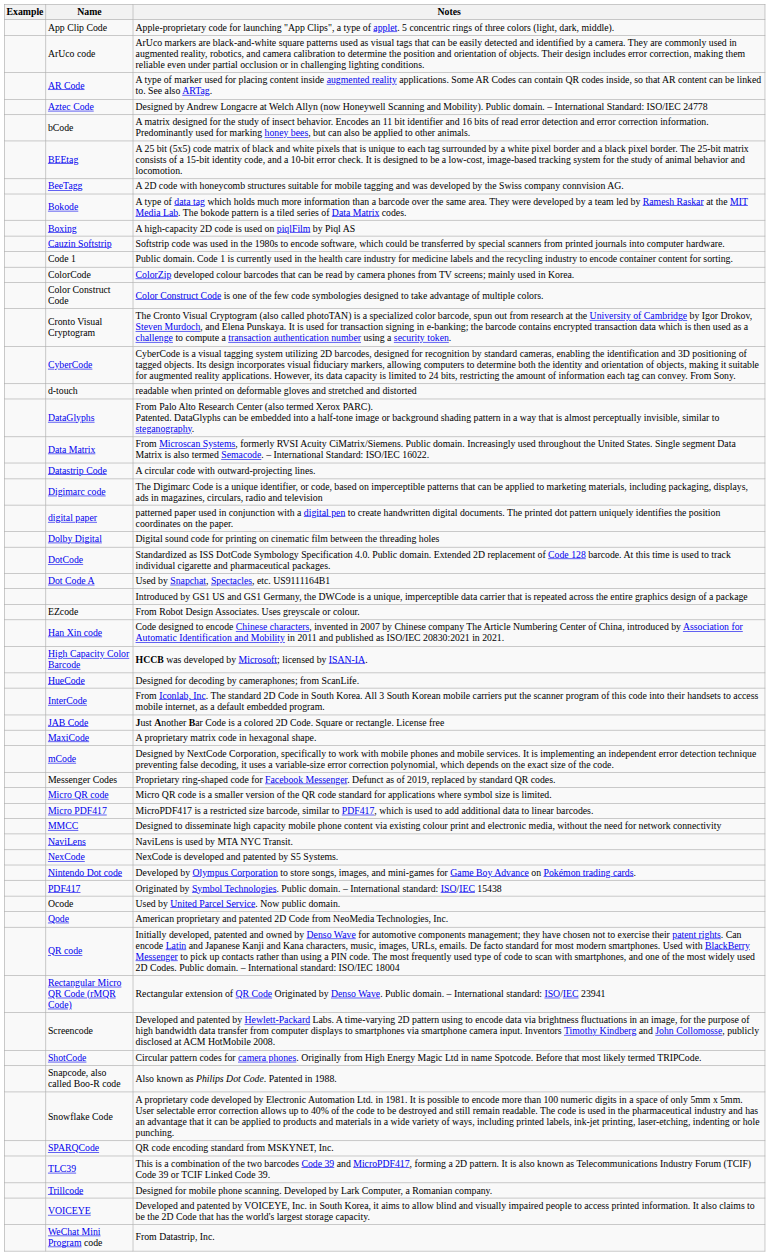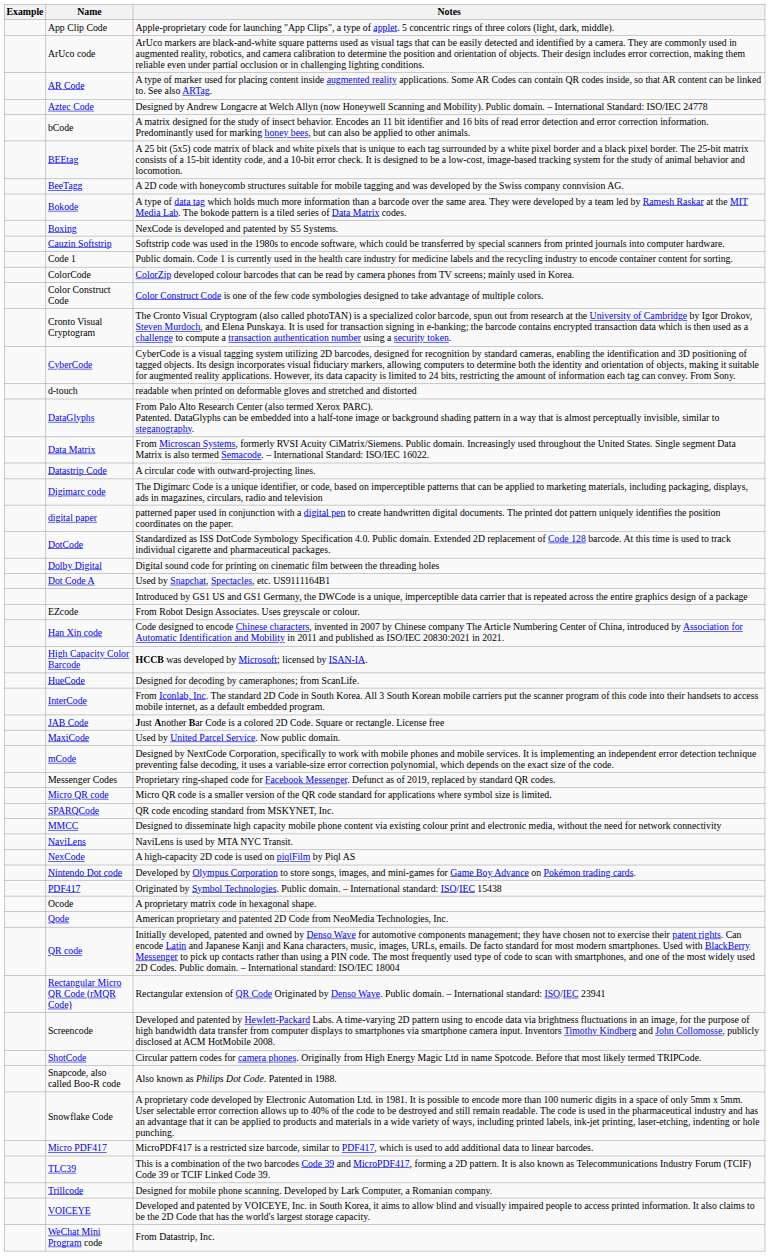(245, 228) A high-capacity 2D code is used on piqlFilm by Piql AS -> (237, 228) NexCode is developed and patented by S5 Systems.
rows swapped: (75, 539) <-> (66, 560)
(226, 738) A proprietary matrix code in hexagonal shape. -> (238, 738) Used by United Parcel Service. Now public domain.
rows swapped: (77, 811) <-> (74, 1148)
(237, 857) NexCode is developed and patented by S5 Systems. -> (245, 857) A high-capacity 2D code is used on piqlFilm by Piql AS
(238, 903) Used by United Parcel Service. Now public domain. -> (226, 903) A proprietary matrix code in hexagonal shape.
